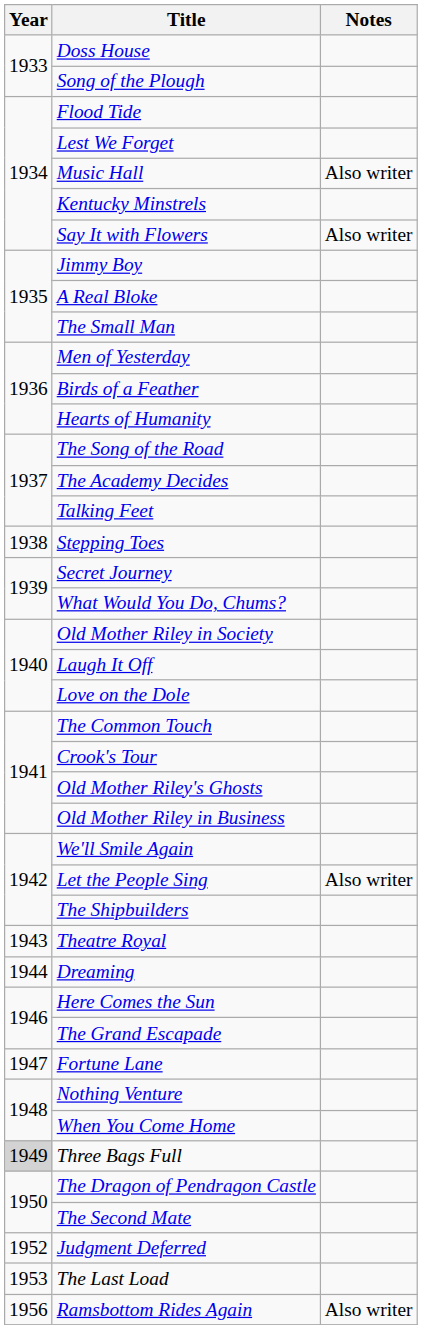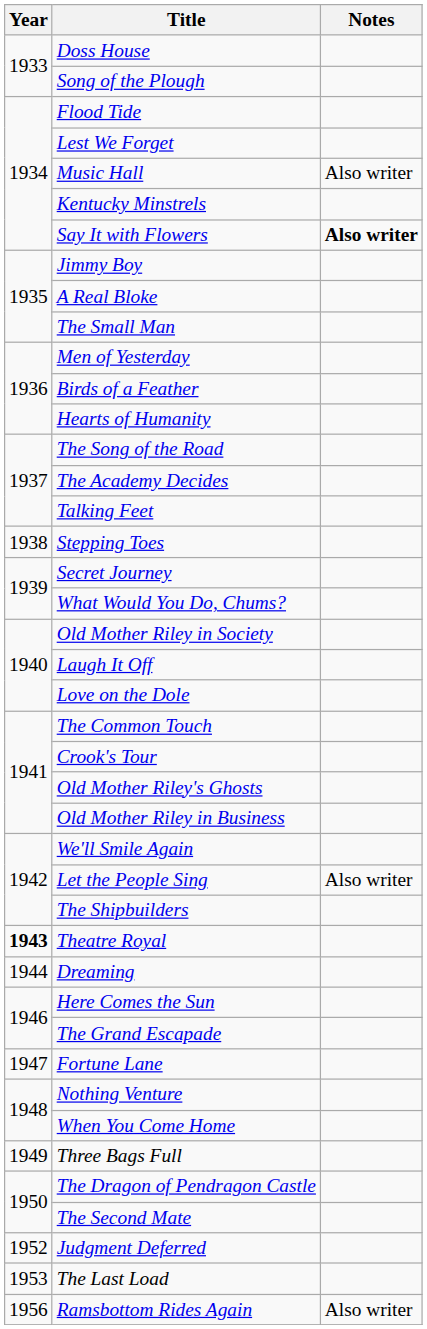(369, 234) normal -> (371, 234) bold
(28, 940) normal -> (28, 940) bold
(28, 1155) lightgrey background -> (28, 1155) no background
